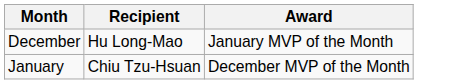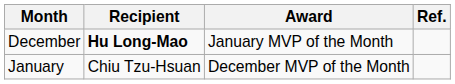+ column: (432, 16)
(135, 41) normal -> (138, 41) bold
